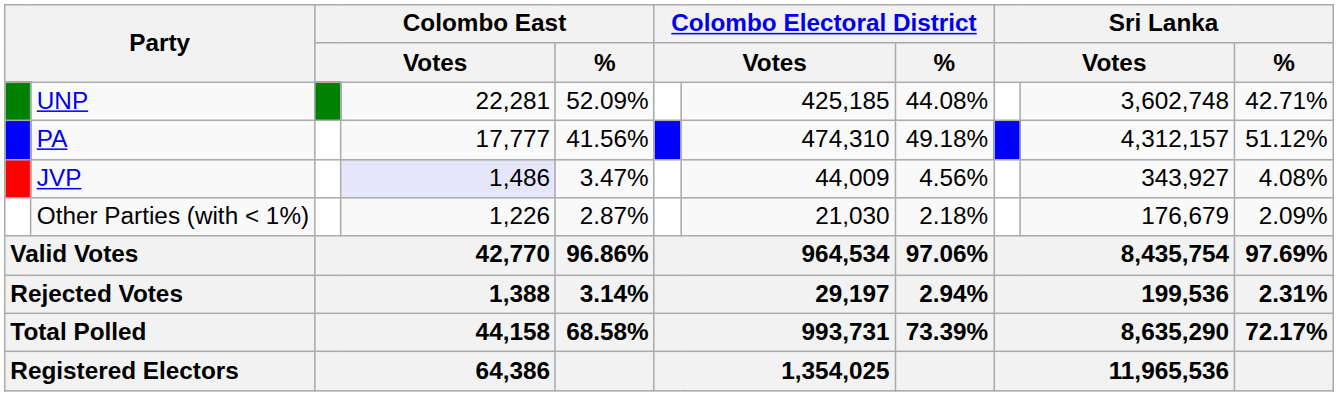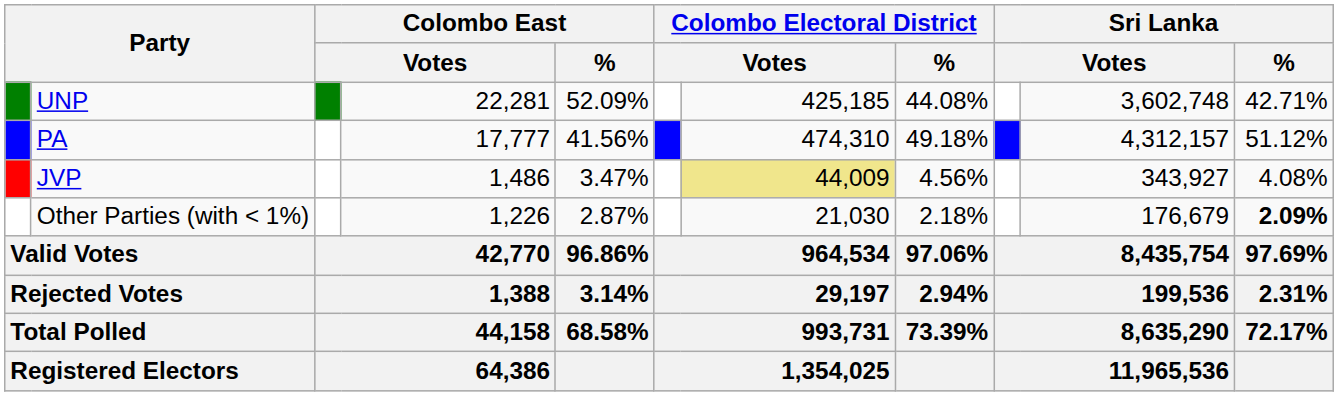(520, 178) lavender background -> (520, 178) no background
(852, 178) no background -> (852, 178) khaki background
(1293, 216) normal -> (1293, 216) bold
